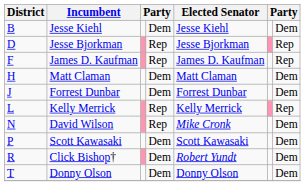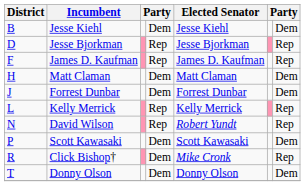(204, 124) Mike Cronk -> (206, 124) Robert Yundt
(286, 124) Dem -> (284, 124) Rep
(206, 156) Robert Yundt -> (204, 156) Mike Cronk
(286, 156) Dem -> (284, 156) Rep
